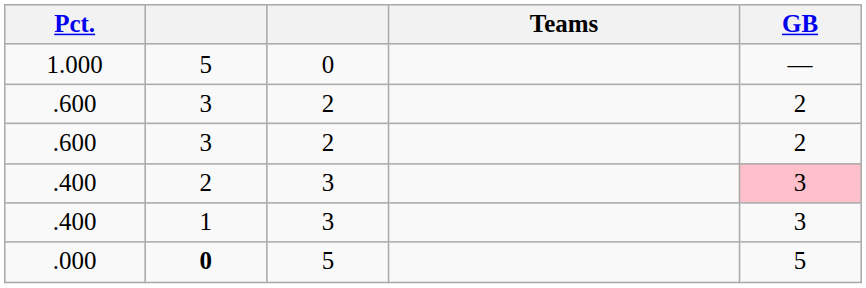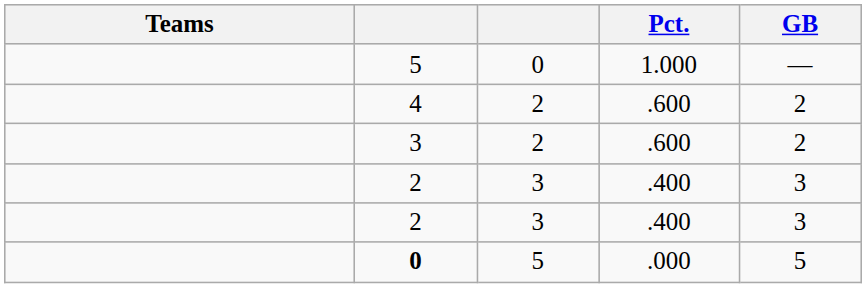columns swapped: (564, 24) <-> (75, 24)
(206, 103) 3 -> (416, 103) 4
(800, 182) pink background -> (800, 182) no background
(206, 222) 1 -> (416, 222) 2
